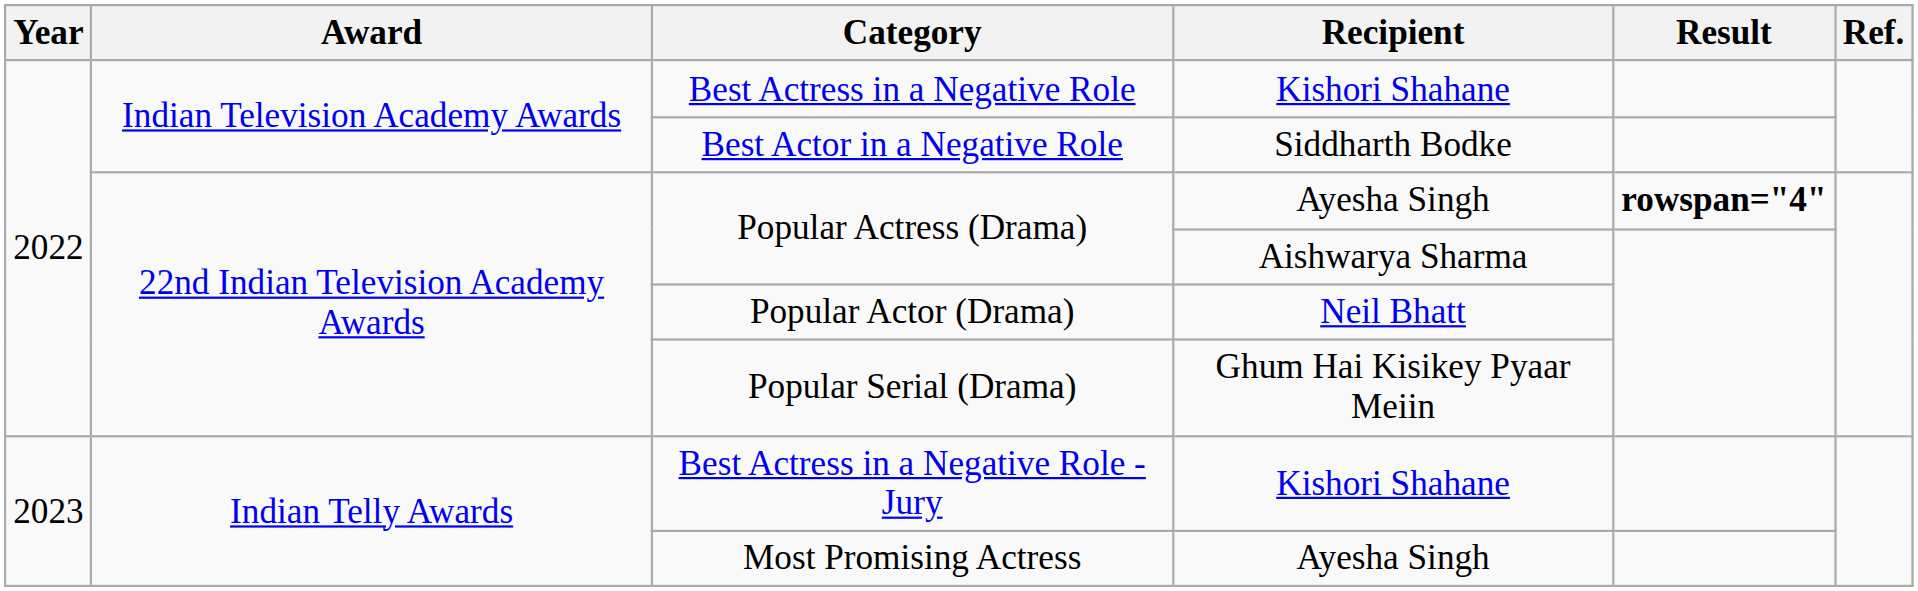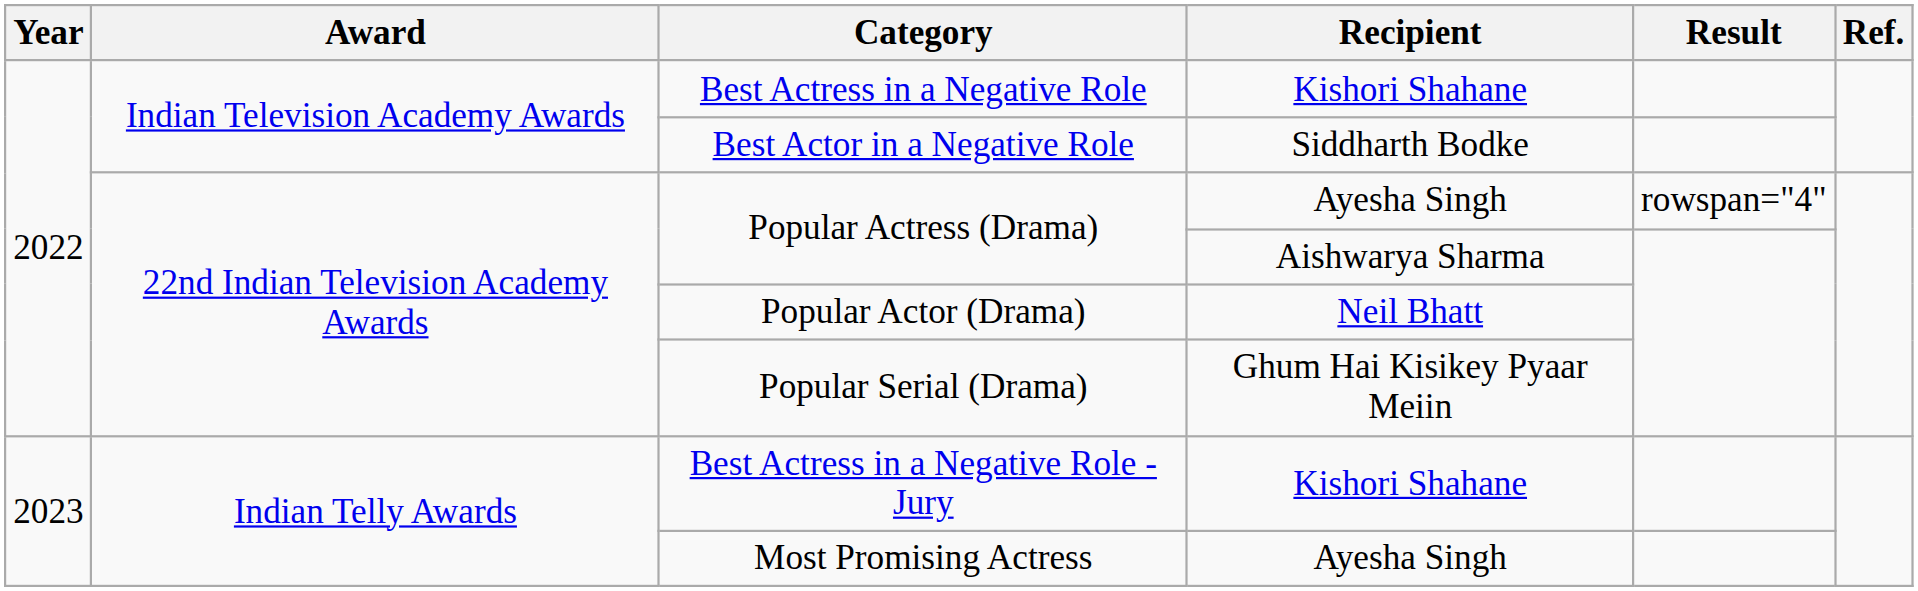(1724, 199) bold -> (1734, 199) normal
